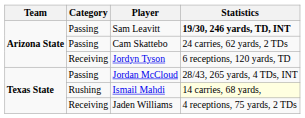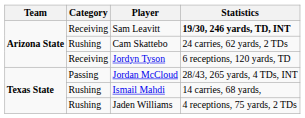(83, 28) Passing -> (88, 28) Receiving
(83, 43) Passing -> (85, 43) Rushing
(222, 90) lightyellow background -> (222, 90) no background
(88, 105) Receiving -> (85, 105) Rushing
